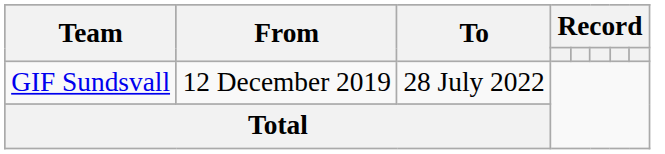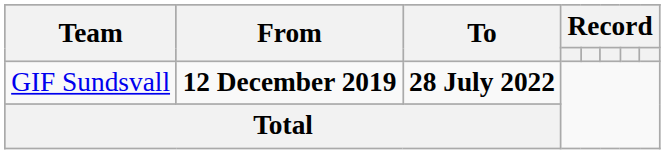(287, 82) normal -> (290, 82) bold
(474, 82) normal -> (482, 82) bold
